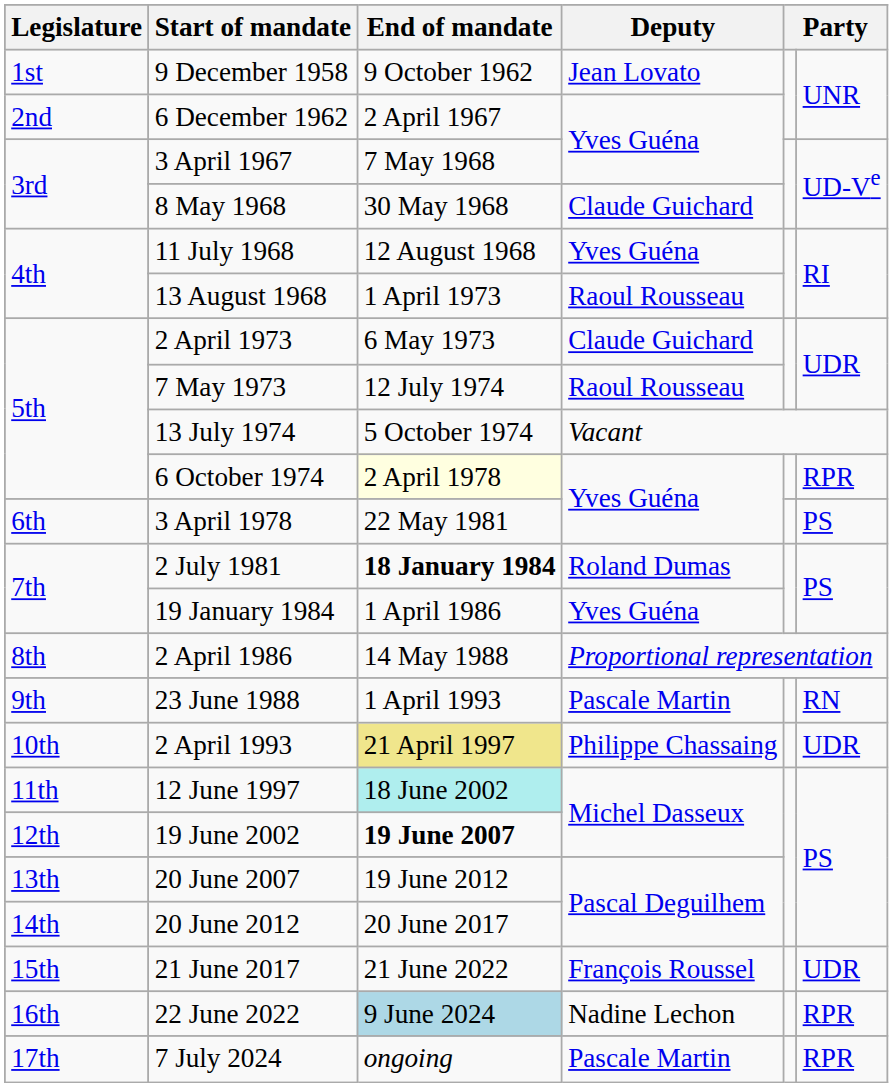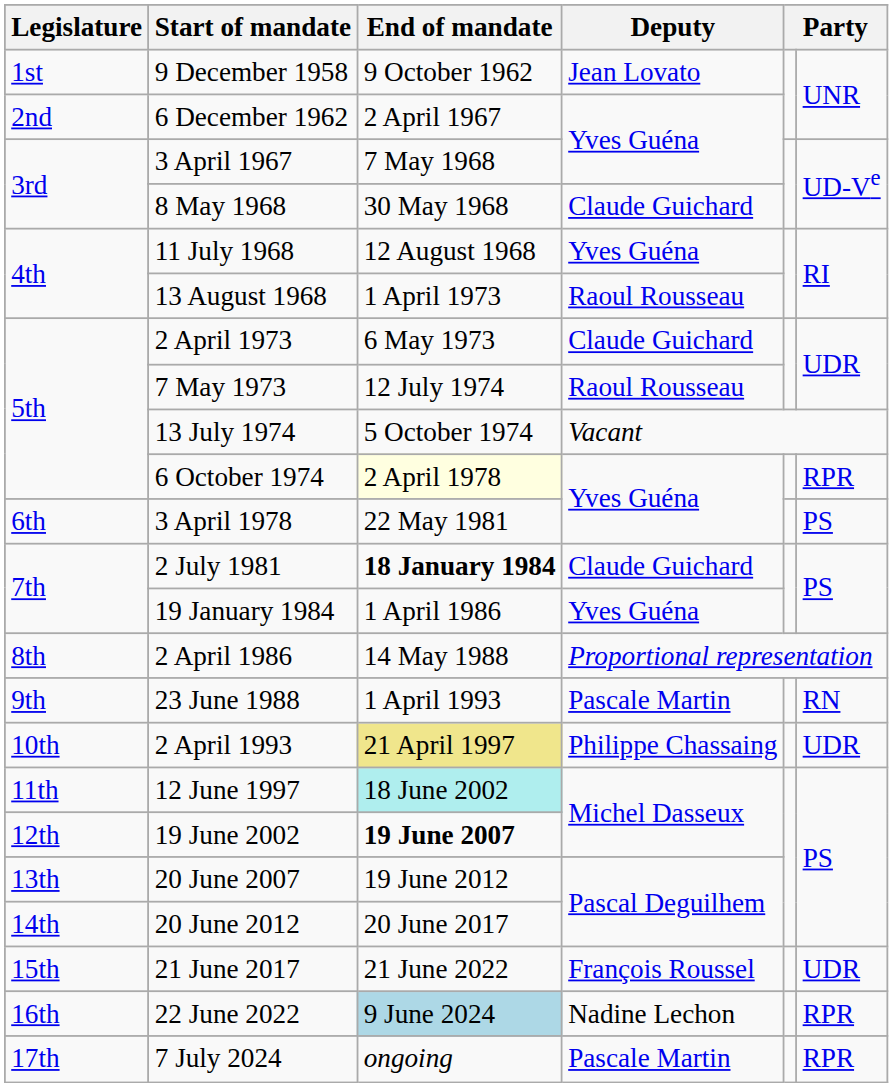(649, 565) Roland Dumas -> (661, 565) Claude Guichard
